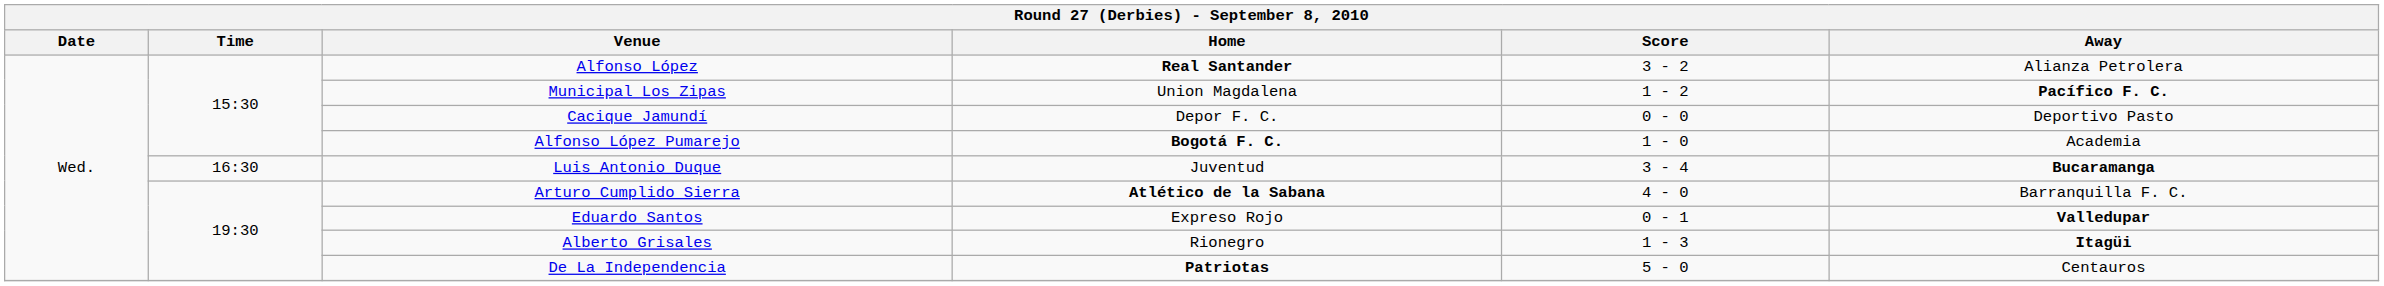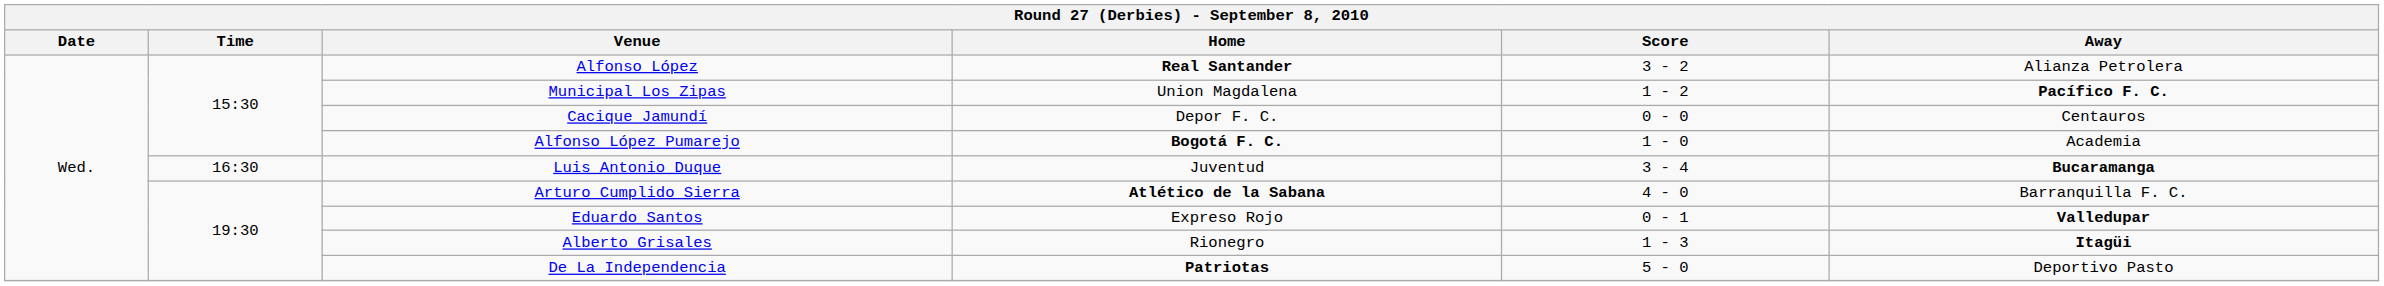(2103, 118) Deportivo Pasto -> (2103, 118) Centauros
(2103, 269) Centauros -> (2103, 269) Deportivo Pasto
